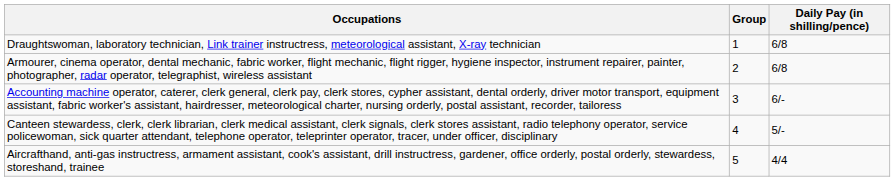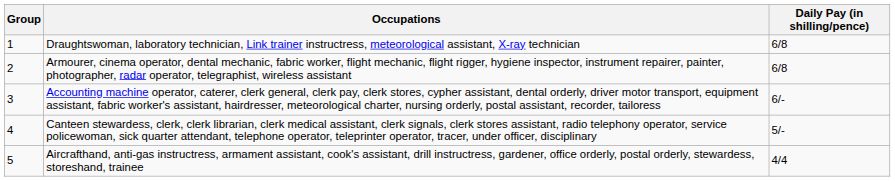columns swapped: (749, 19) <-> (367, 19)
